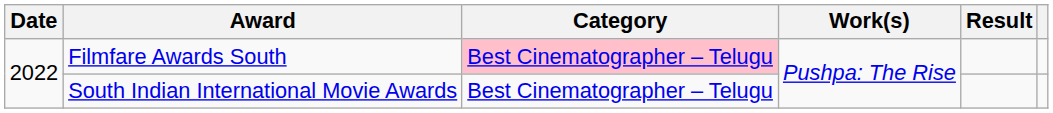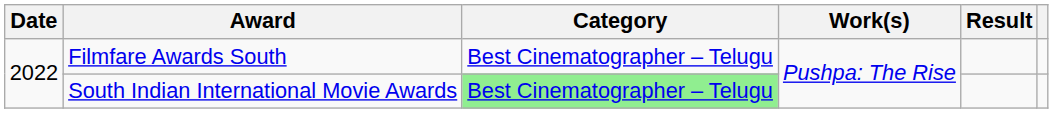(620, 56) pink background -> (620, 56) no background
(620, 90) no background -> (620, 90) lightgreen background
